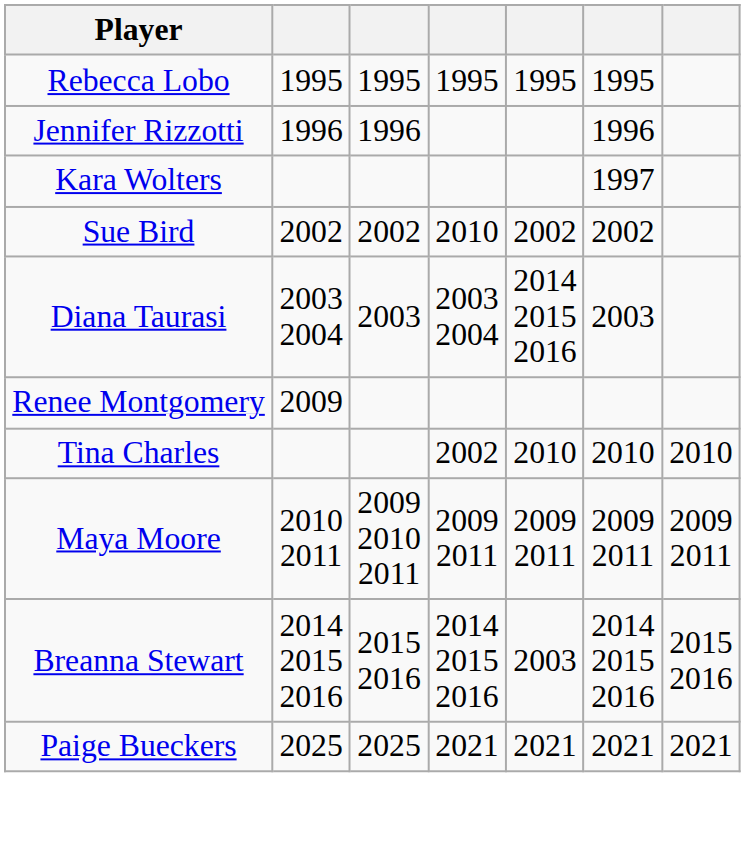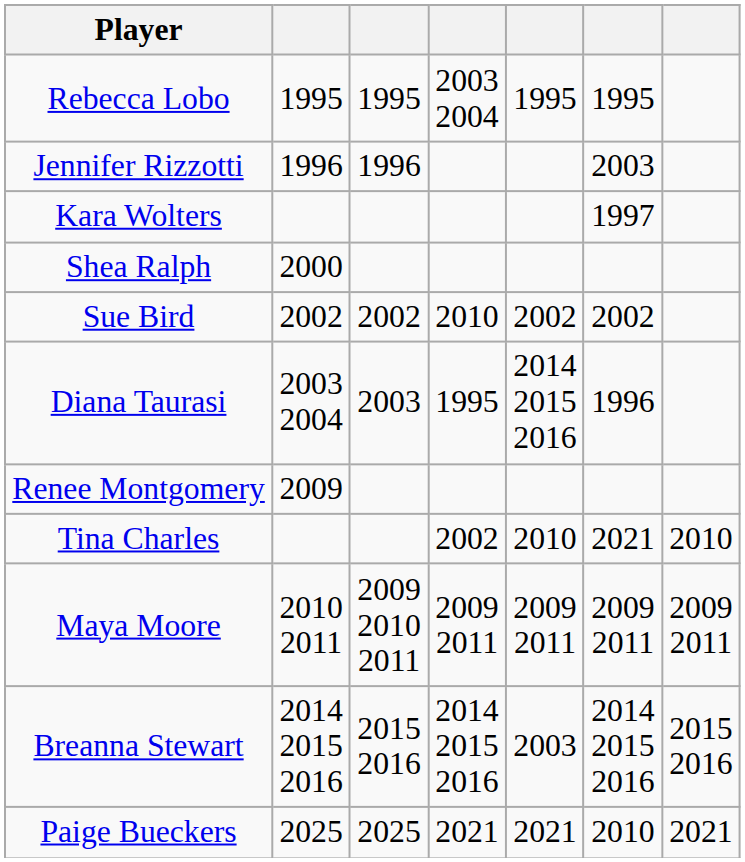(467, 79) 1995 -> (467, 97) 2003 2004
(623, 130) 1996 -> (623, 165) 2003
+ row: (139, 266)
(467, 316) 2003 2004 -> (467, 402) 1995
(623, 316) 2003 -> (623, 402) 1996
(623, 452) 2010 -> (623, 538) 2021
(623, 745) 2021 -> (623, 831) 2010
